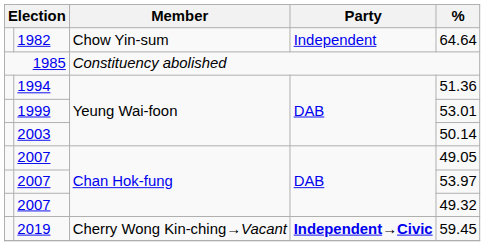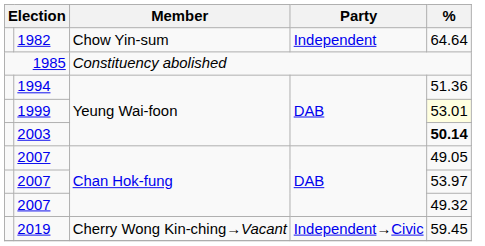(458, 110) no background -> (449, 110) lightyellow background
(458, 134) normal -> (449, 134) bold
(363, 228) bold -> (359, 228) normal
